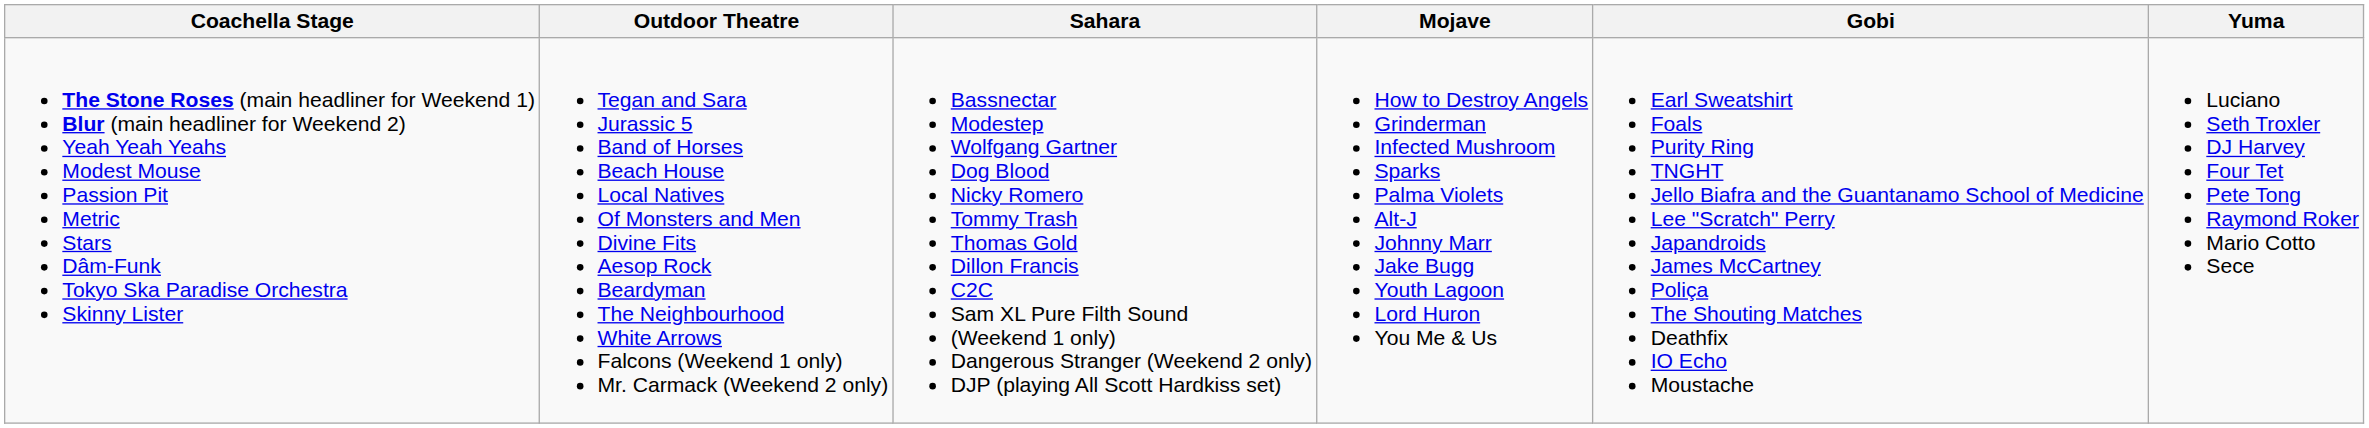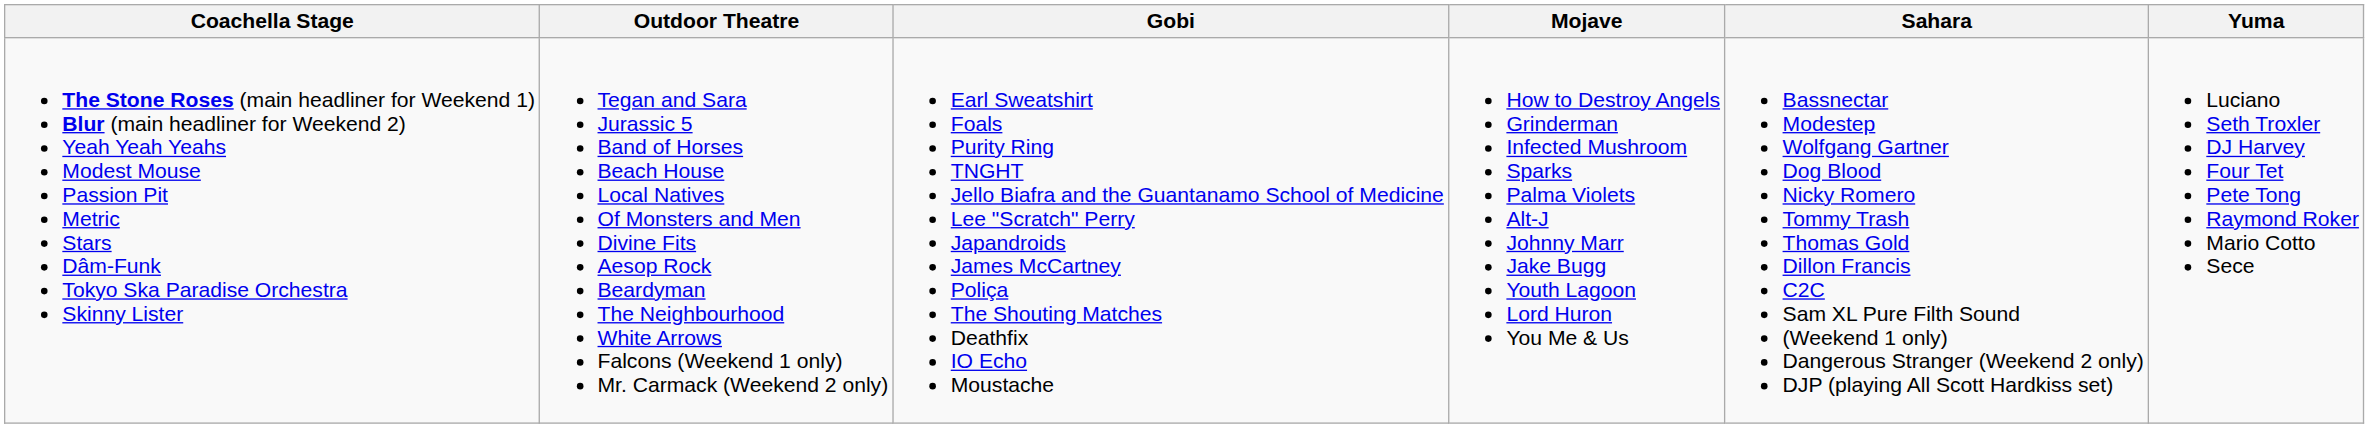columns swapped: (1871, 21) <-> (1105, 21)
